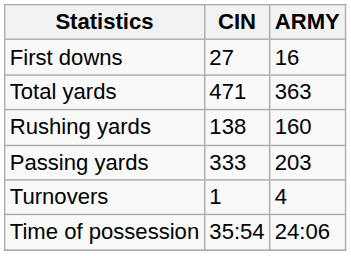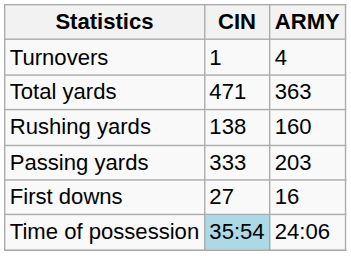rows swapped: (66, 57) <-> (59, 197)
(237, 232) no background -> (237, 232) lightblue background
